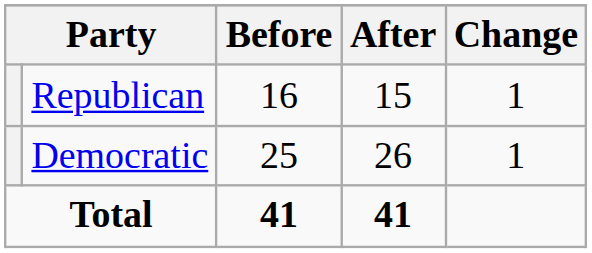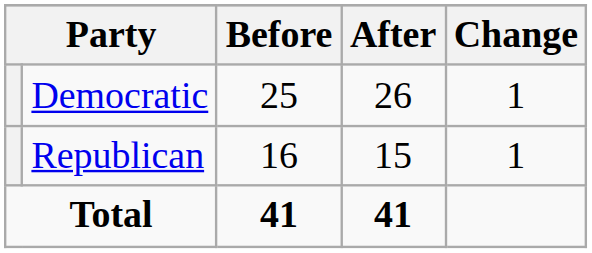rows swapped: (120, 154) <-> (118, 94)
